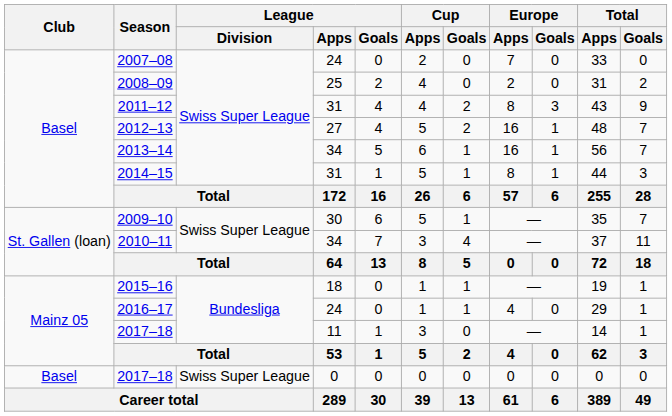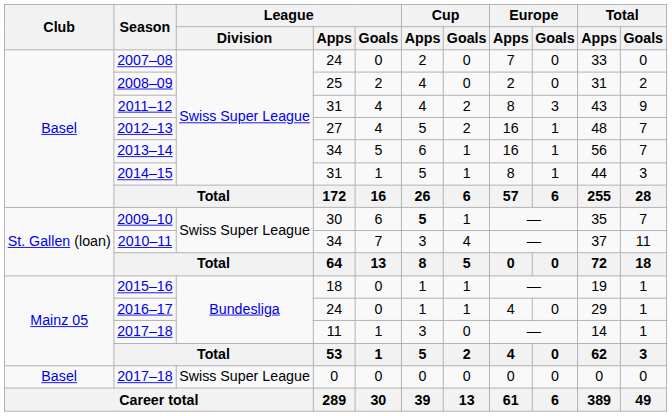(422, 219) normal -> (422, 219) bold
